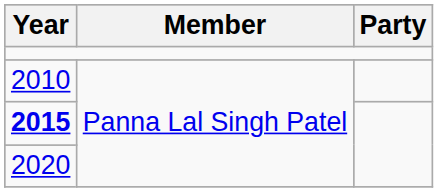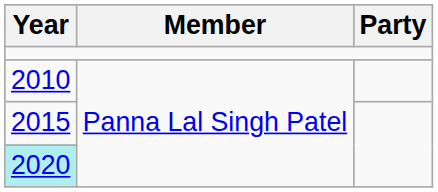(41, 122) bold -> (41, 122) normal
(41, 165) no background -> (41, 165) paleturquoise background
